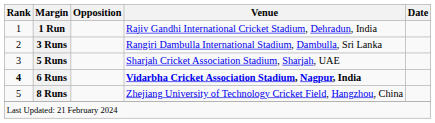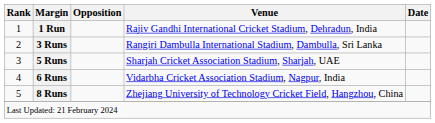(19, 77) bold -> (19, 77) normal
(244, 77) bold -> (236, 77) normal
